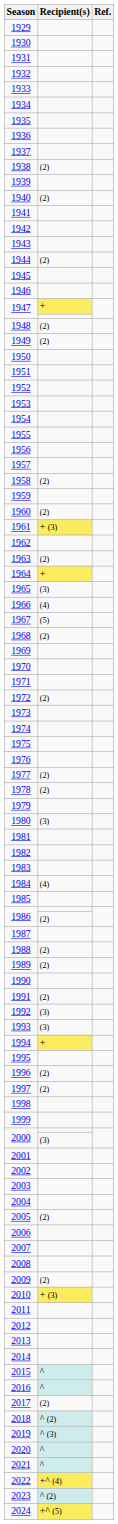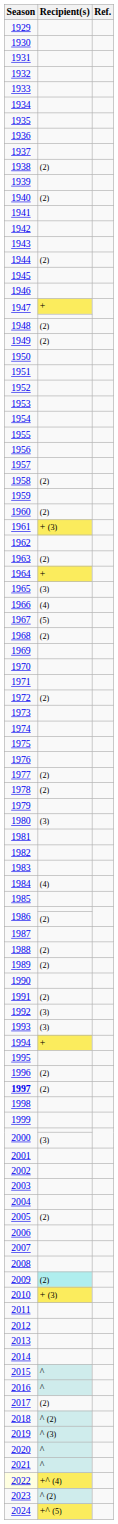(21, 1089) normal -> (21, 1089) bold
(45, 1280) no background -> (45, 1280) paleturquoise background
(21, 1480) no background -> (21, 1480) lightyellow background
